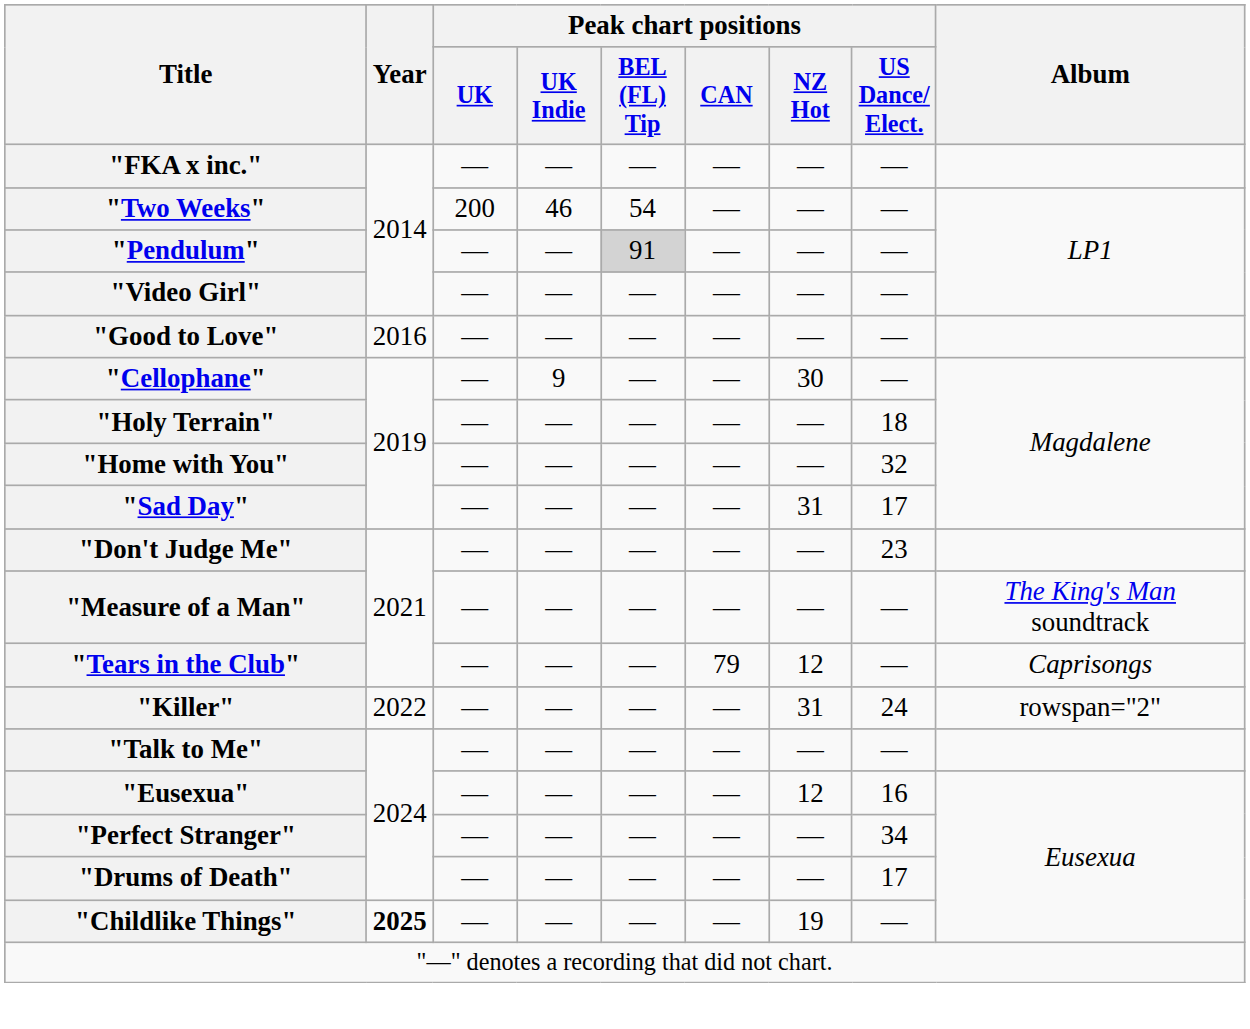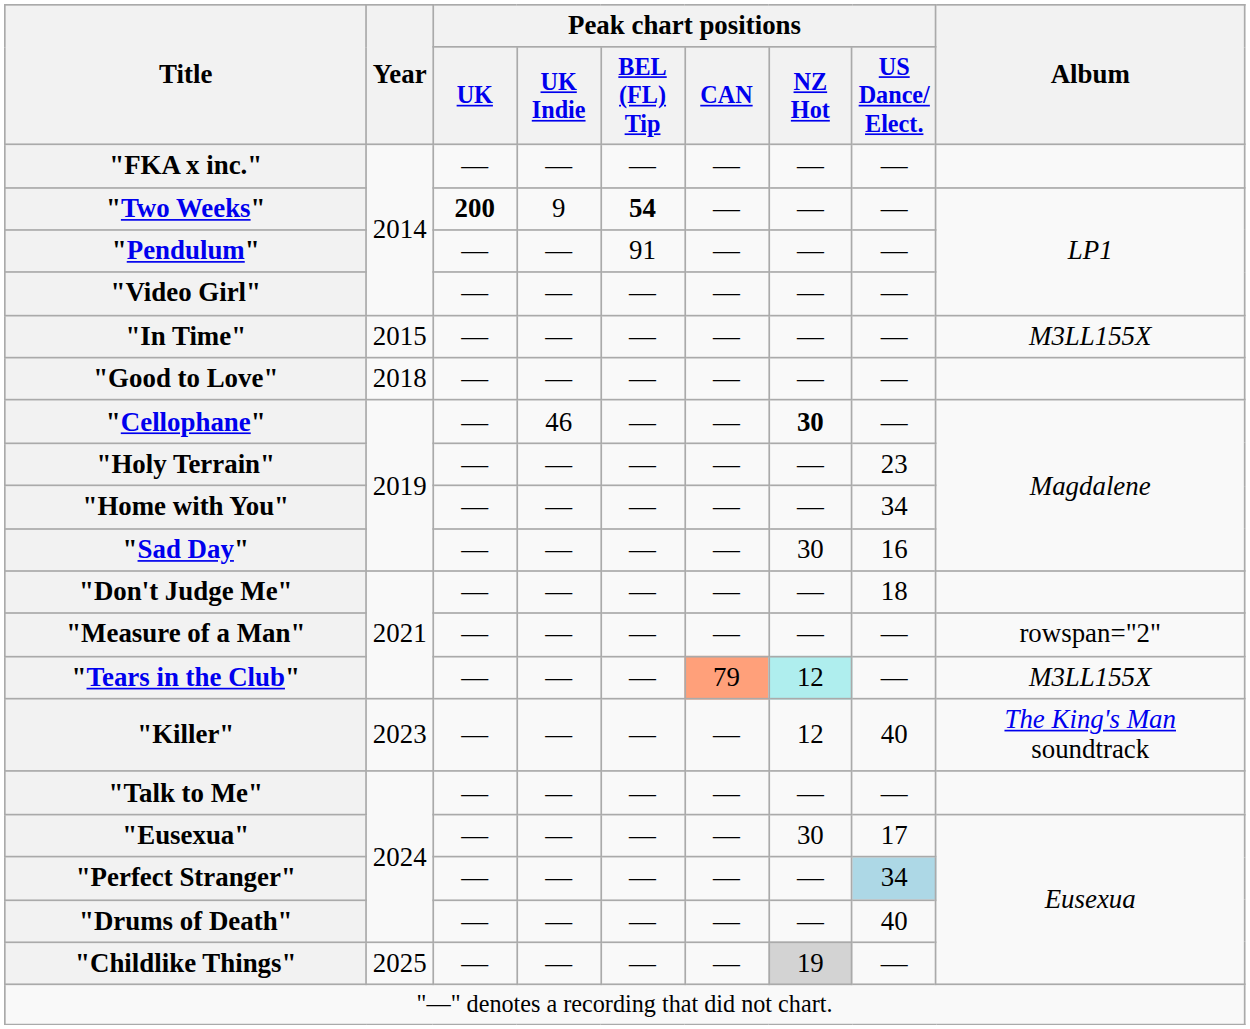(475, 208) normal -> (475, 208) bold
(559, 208) 46 -> (559, 208) 9
(643, 208) normal -> (643, 208) bold
(643, 250) lightgrey background -> (643, 250) no background
+ row: (186, 335)
(400, 335) 2016 -> (400, 378) 2018
(559, 378) 9 -> (559, 421) 46
(810, 378) normal -> (810, 421) bold
(894, 421) 18 -> (894, 463) 23
(894, 463) 32 -> (894, 506) 34
(810, 506) 31 -> (810, 549) 30
(894, 506) 17 -> (894, 549) 16
(894, 549) 23 -> (894, 591) 18
(1090, 606) The King's Man soundtrack -> (1090, 634) rowspan="2"
(726, 664) no background -> (726, 677) lightsalmon background
(810, 664) no background -> (810, 677) paleturquoise background
(1090, 664) Caprisongs -> (1090, 677) M3LL155X
(400, 707) 2022 -> (400, 734) 2023
(810, 707) 31 -> (810, 734) 12
(894, 707) 24 -> (894, 734) 40
(1090, 707) rowspan="2" -> (1090, 734) The King's Man soundtrack
(810, 792) 12 -> (810, 835) 30
(894, 792) 16 -> (894, 835) 17
(894, 835) no background -> (894, 877) lightblue background
(894, 877) 17 -> (894, 920) 40
(400, 920) bold -> (400, 963) normal
(810, 920) no background -> (810, 963) lightgrey background
